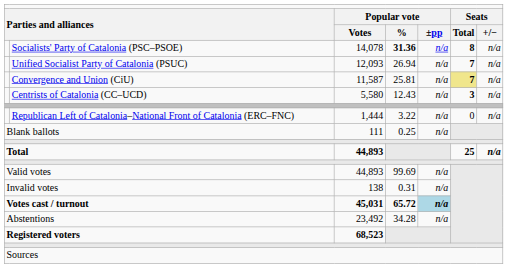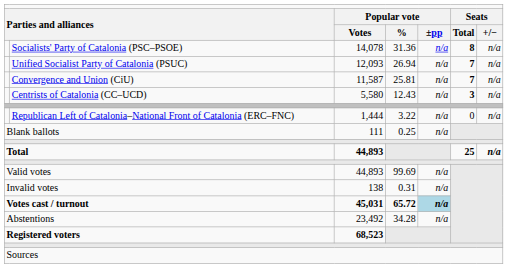(404, 48) bold -> (404, 48) normal
(472, 79) khaki background -> (472, 79) no background
